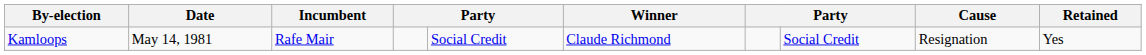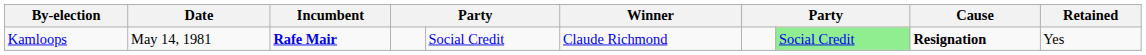(304, 38) normal -> (305, 38) bold
(821, 38) no background -> (817, 38) lightgreen background
(953, 38) normal -> (950, 38) bold
